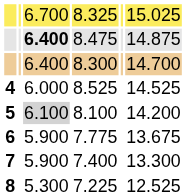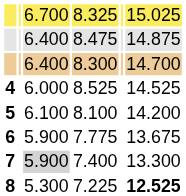(46, 39) bold -> (46, 39) normal
(46, 112) lightgrey background -> (46, 112) no background
(46, 161) no background -> (46, 161) lightgrey background
(153, 186) normal -> (153, 186) bold
